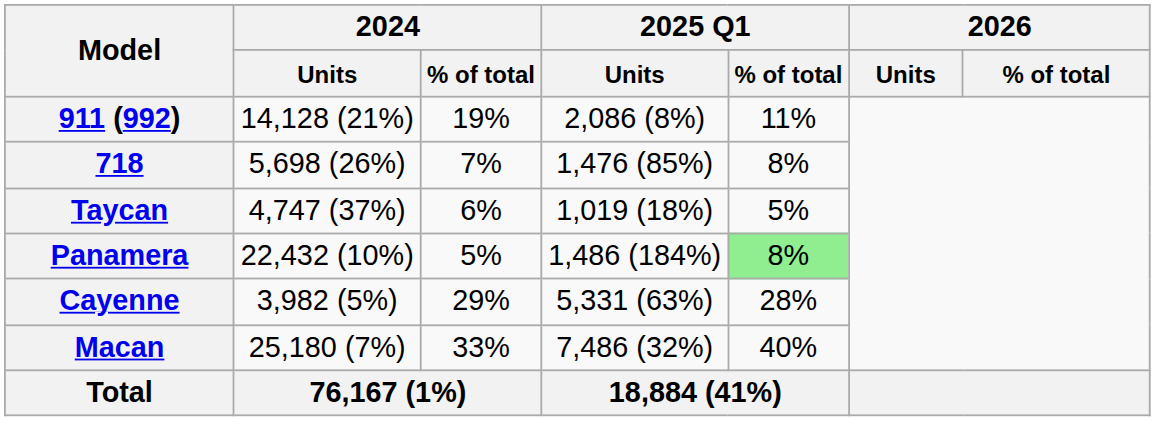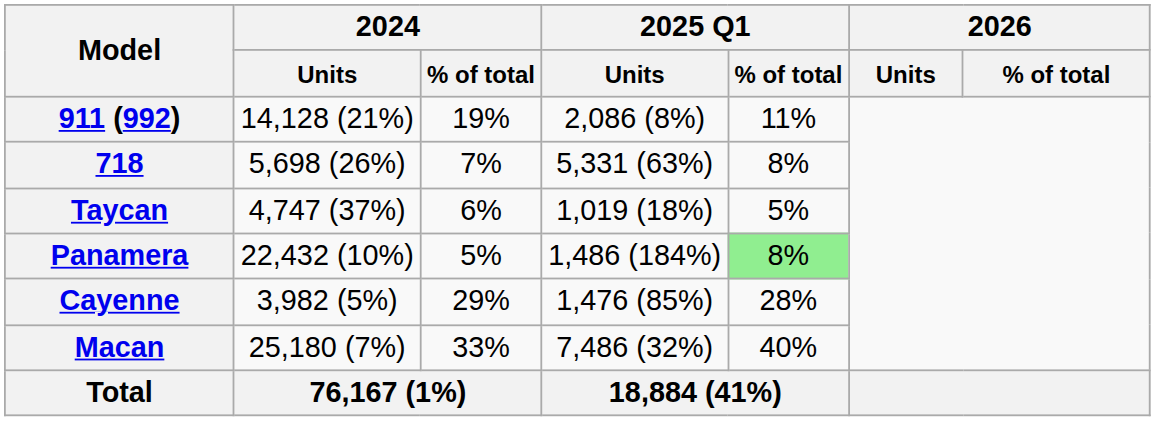(635, 164) 1,476 (85%) -> (635, 164) 5,331 (63%)
(635, 301) 5,331 (63%) -> (635, 301) 1,476 (85%)
